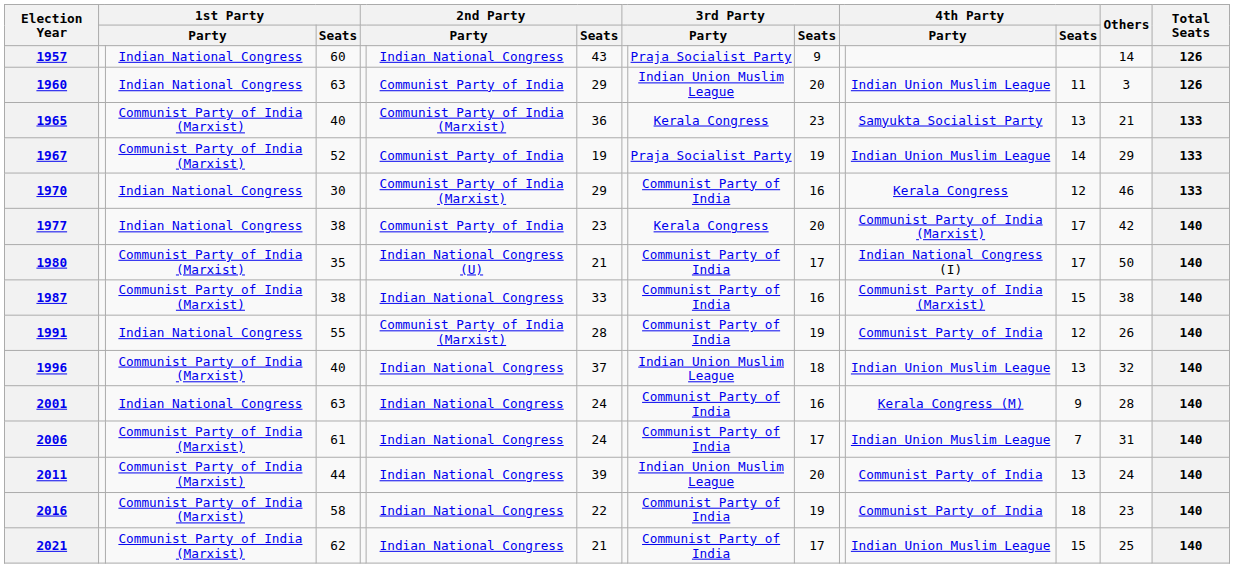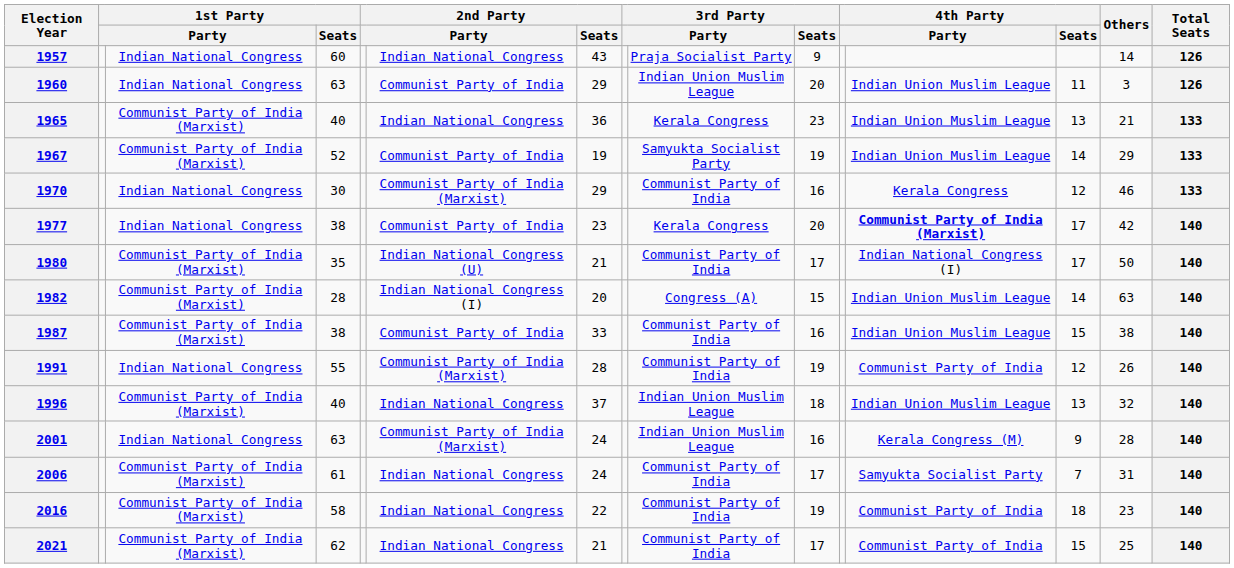(472, 120) Communist Party of India (Marxist) -> (472, 120) Indian National Congress
(951, 120) Samyukta Socialist Party -> (951, 120) Indian Union Muslim League
(711, 155) Praja Socialist Party -> (711, 155) Samyukta Socialist Party
(951, 226) normal -> (951, 226) bold
+ row: (52, 297)
(472, 297) Indian National Congress -> (472, 333) Communist Party of India
(951, 297) Communist Party of India (Marxist) -> (951, 333) Indian Union Muslim League
(472, 404) Indian National Congress -> (472, 439) Communist Party of India (Marxist)
(711, 404) Communist Party of India -> (711, 439) Indian Union Muslim League
(951, 439) Indian Union Muslim League -> (951, 475) Samyukta Socialist Party
- row: (52, 475)
(951, 546) Indian Union Muslim League -> (951, 546) Communist Party of India
